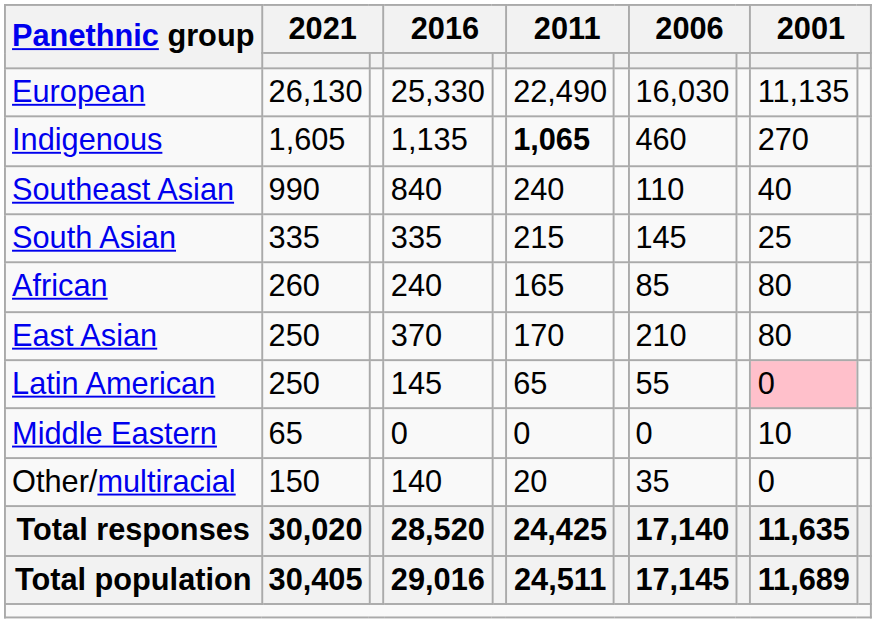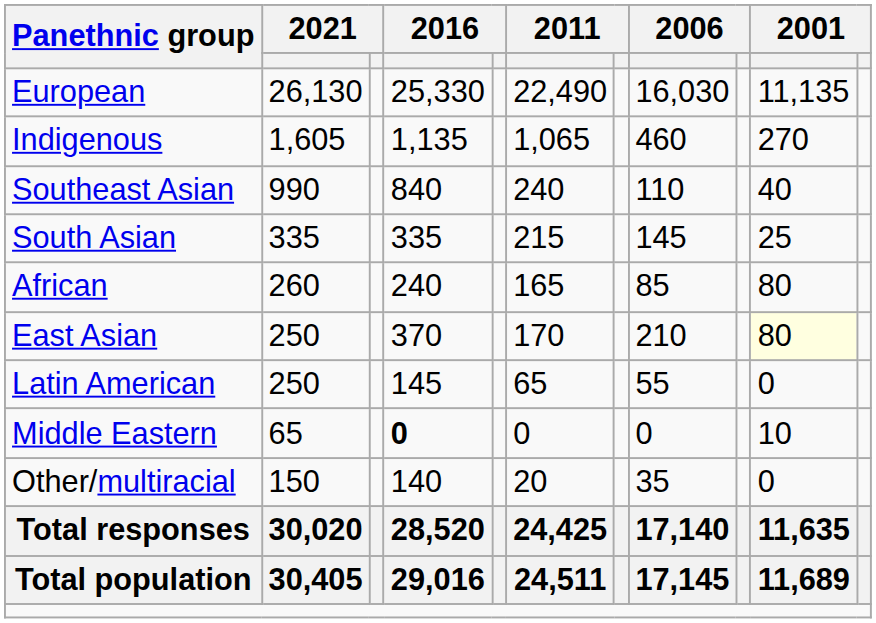(552, 140) bold -> (552, 140) normal
(775, 335) no background -> (775, 335) lightyellow background
(766, 384) pink background -> (766, 384) no background
(399, 432) normal -> (399, 432) bold
